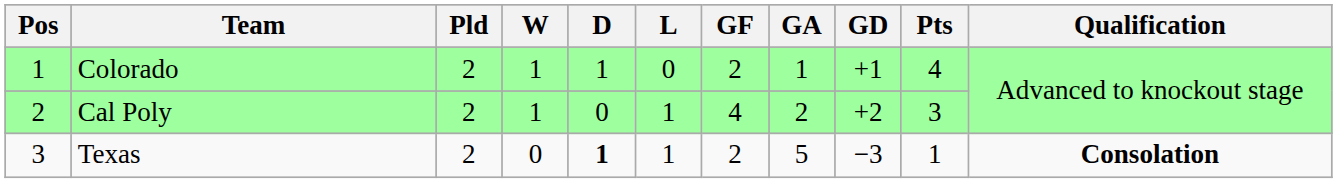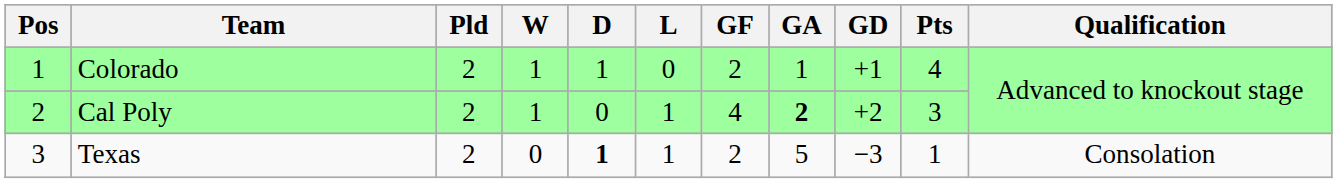(802, 111) normal -> (802, 111) bold
(1150, 154) bold -> (1150, 154) normal
